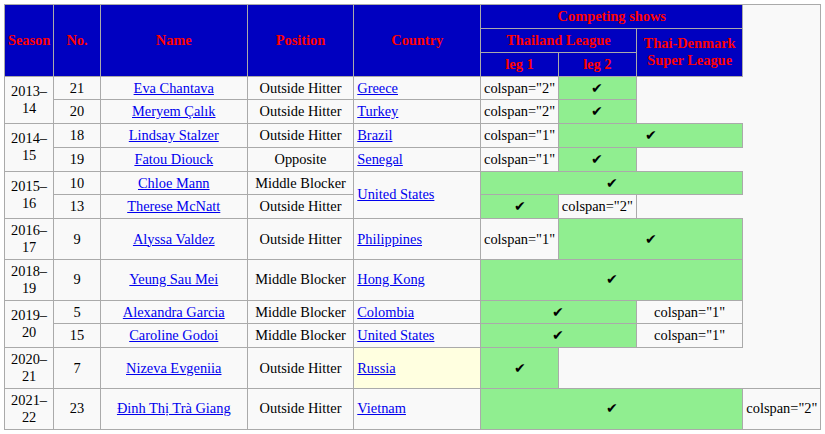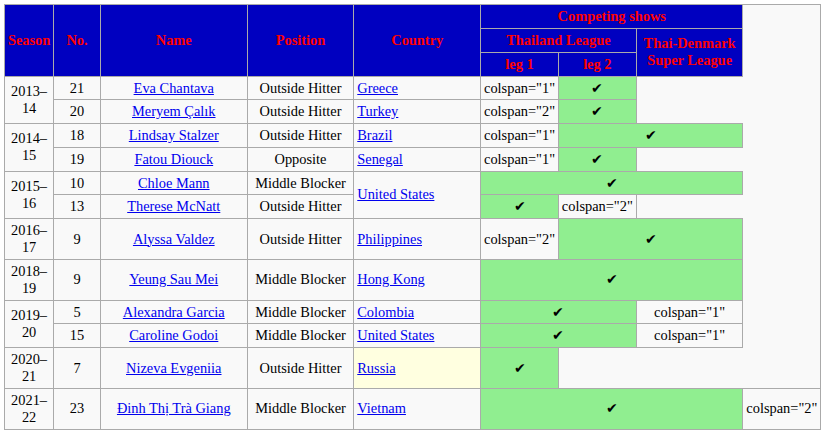(520, 88) colspan="2" -> (520, 88) colspan="1"
(520, 239) colspan="1" -> (520, 239) colspan="2"
(301, 408) Outside Hitter -> (301, 408) Middle Blocker
